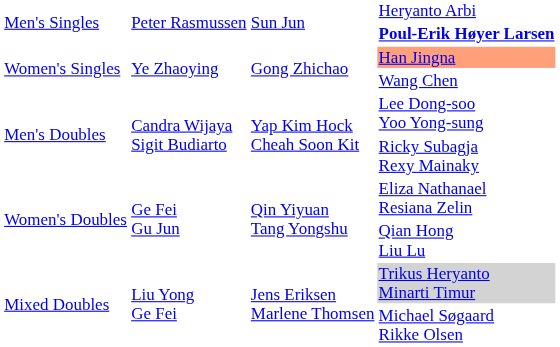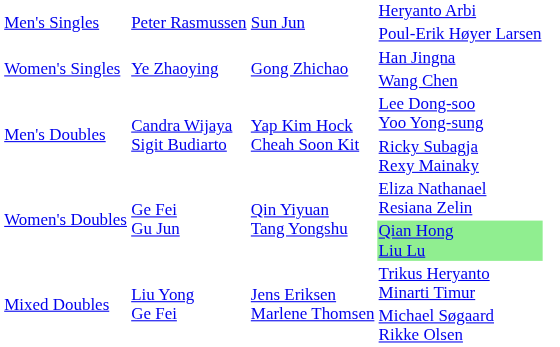(467, 34) bold -> (460, 34) normal
(417, 57) lightsalmon background -> (417, 57) no background
(416, 240) no background -> (416, 240) lightgreen background
(434, 283) lightgrey background -> (434, 283) no background
